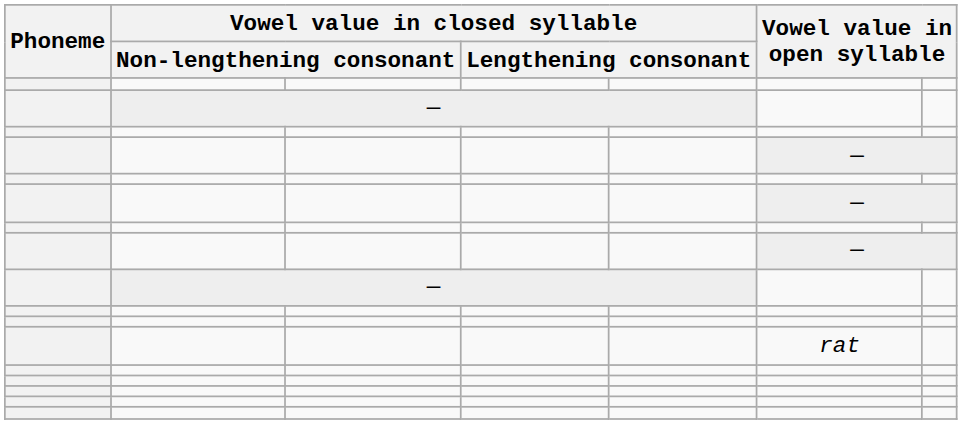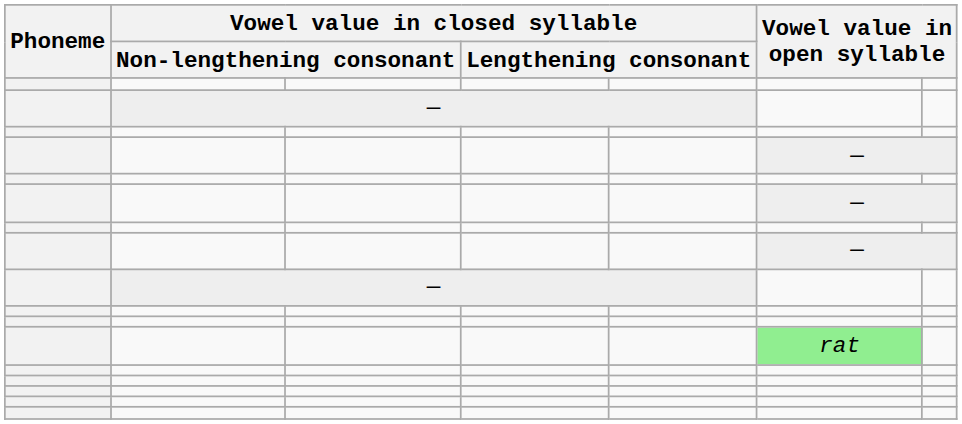(840, 346) no background -> (840, 346) lightgreen background
